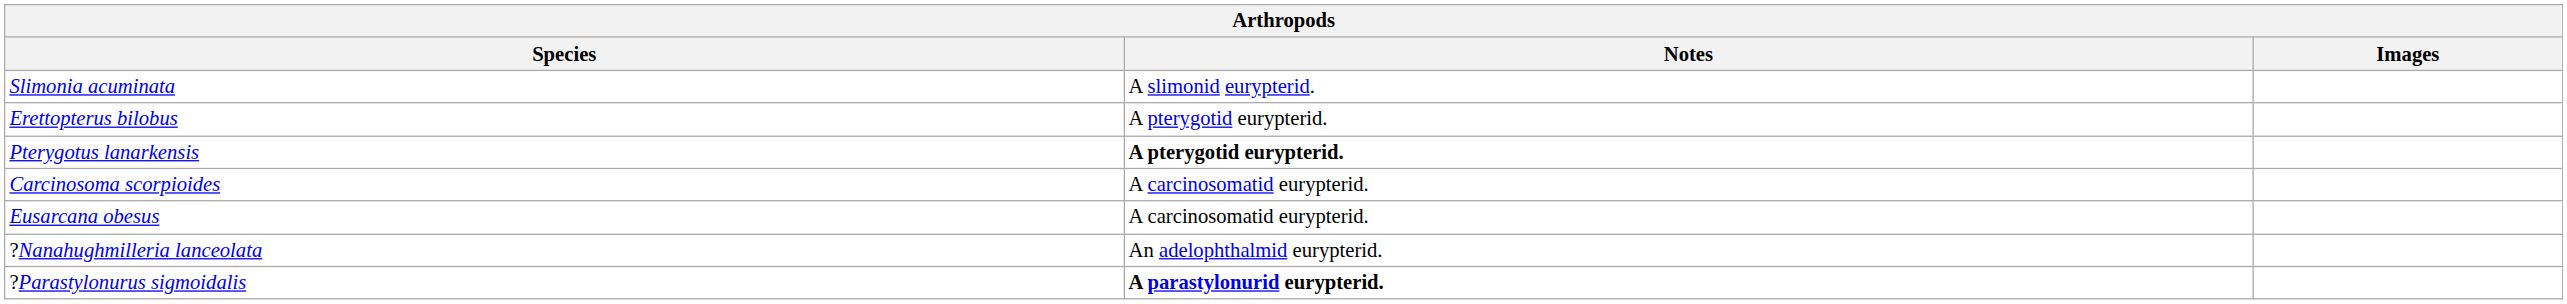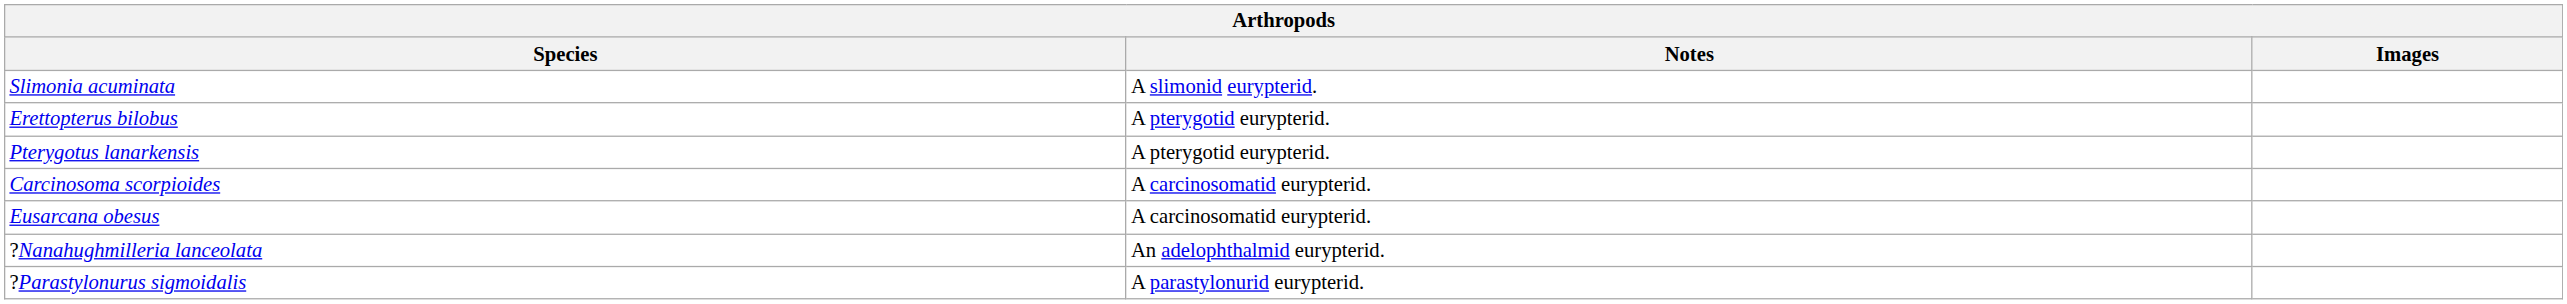(1236, 151) bold -> (1230, 151) normal
(1256, 282) bold -> (1248, 282) normal
